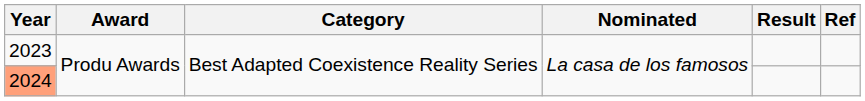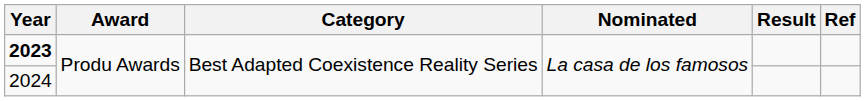(30, 50) normal -> (30, 50) bold
(30, 80) lightsalmon background -> (30, 80) no background
